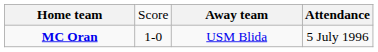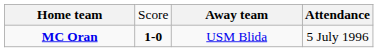(153, 36) normal -> (153, 36) bold
